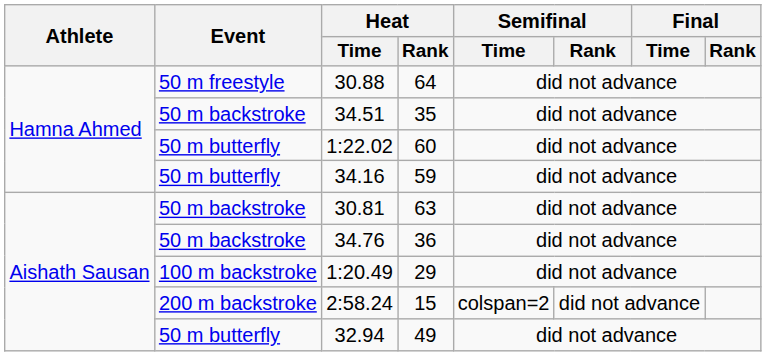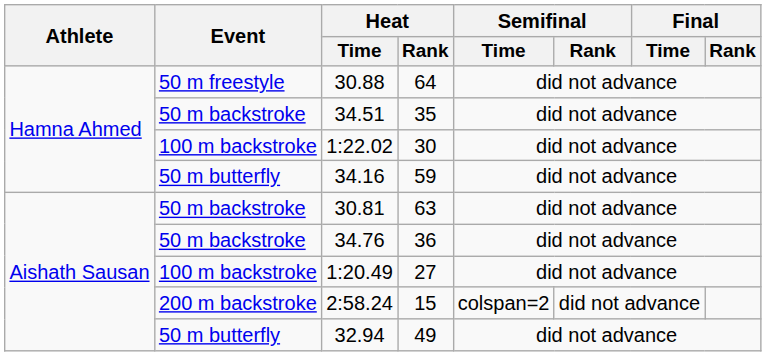(219, 146) 50 m butterfly -> (238, 146) 100 m backstroke
(425, 146) 60 -> (425, 146) 30
(425, 272) 29 -> (425, 272) 27
